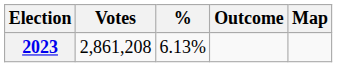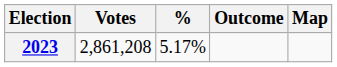(183, 47) 6.13% -> (183, 47) 5.17%
